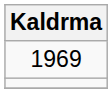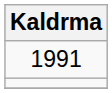(56, 59) 1969 -> (56, 59) 1991
